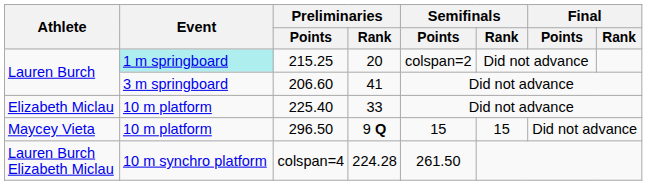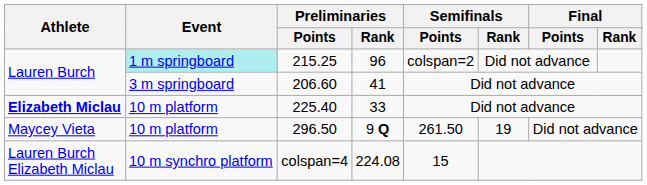(375, 61) 20 -> (378, 61) 96
(61, 107) normal -> (64, 107) bold
(438, 130) 15 -> (441, 130) 261.50
(502, 130) 15 -> (503, 130) 19
(375, 161) 224.28 -> (378, 161) 224.08
(438, 161) 261.50 -> (441, 161) 15
